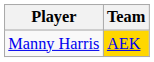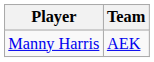(124, 43) gold background -> (124, 43) no background
